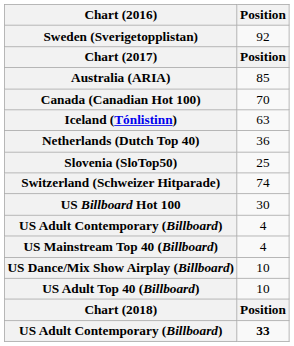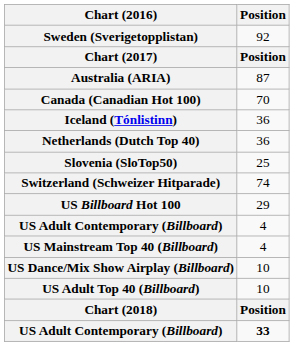(263, 78) 85 -> (263, 78) 87
(263, 120) 63 -> (263, 120) 36
(263, 204) 30 -> (263, 204) 29
